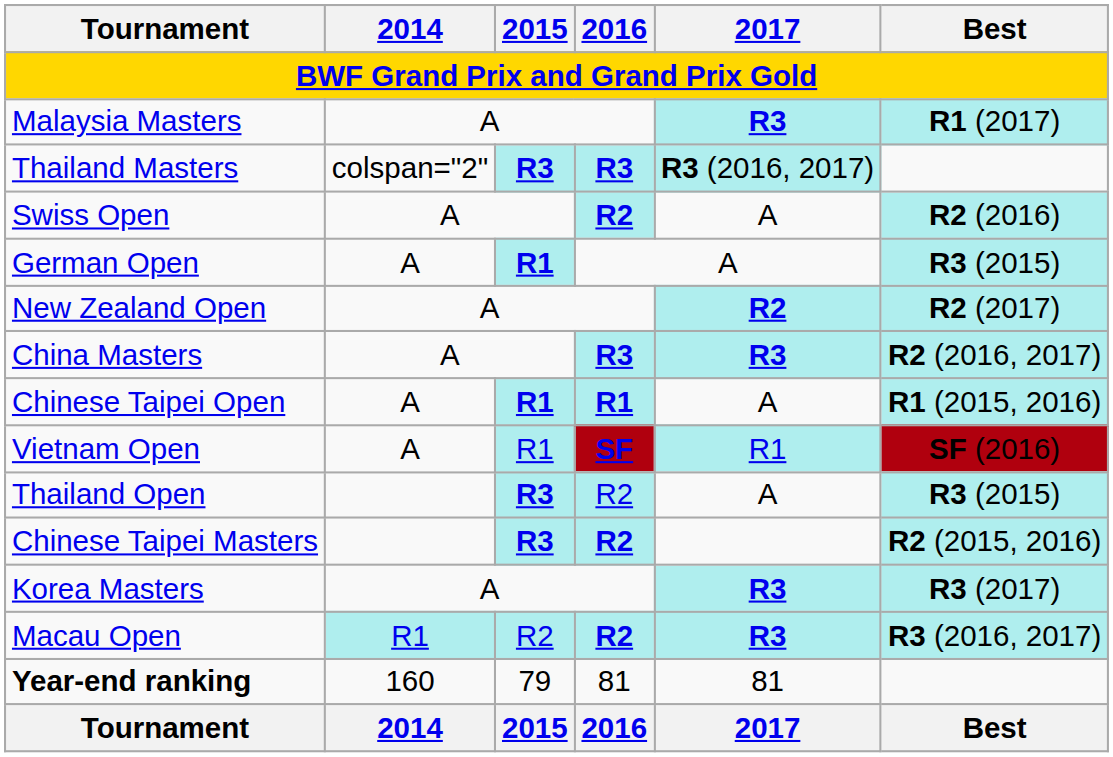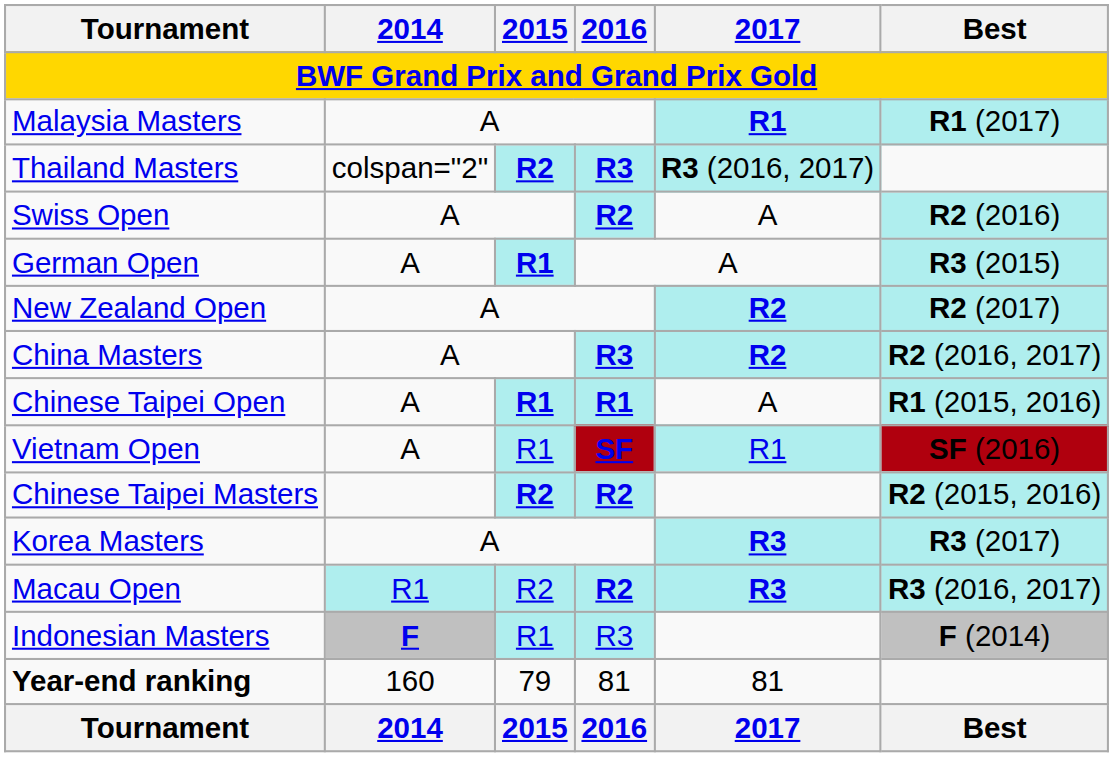(768, 122) R3 -> (768, 122) R1
(535, 169) R3 -> (535, 169) R2
(768, 355) R3 -> (768, 355) R2
- row: (109, 495)
(535, 542) R3 -> (535, 495) R2
+ row: (141, 635)
